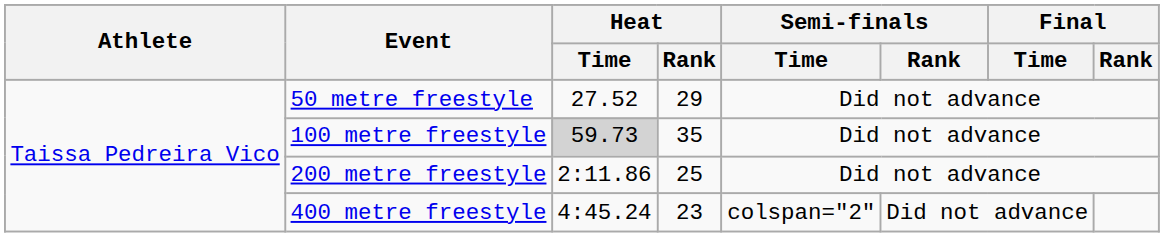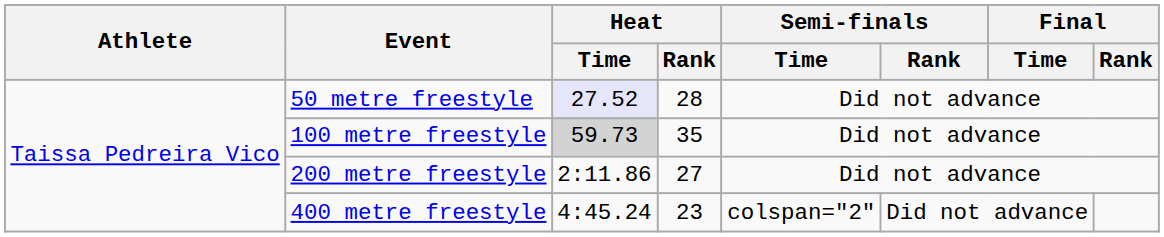(604, 99) no background -> (604, 99) lavender background
(689, 99) 29 -> (689, 99) 28
(689, 174) 25 -> (689, 174) 27
